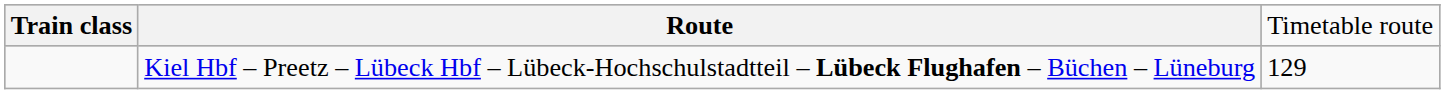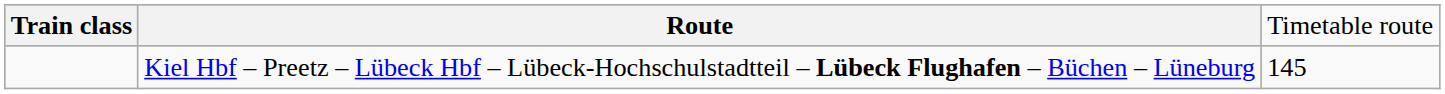(1287, 66) 129 -> (1287, 66) 145
